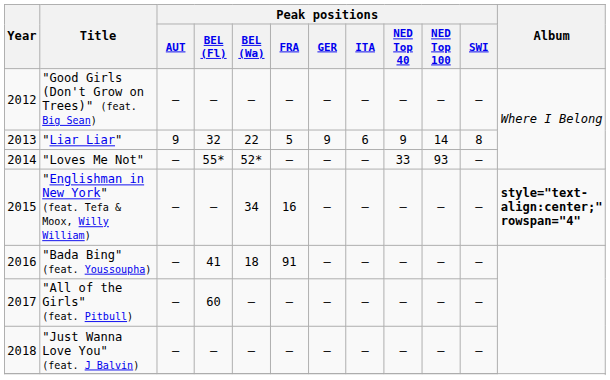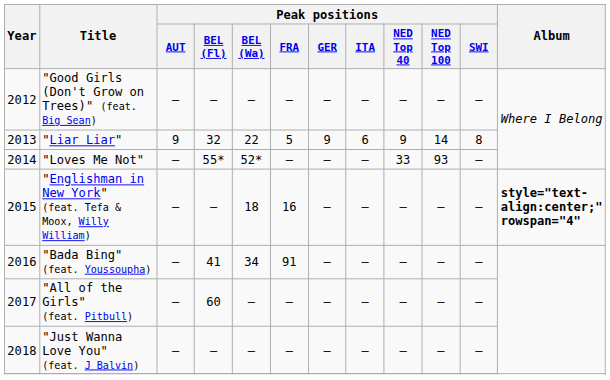(251, 207) 34 -> (251, 207) 18
(251, 262) 18 -> (251, 262) 34
